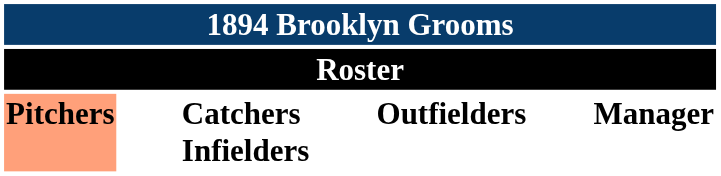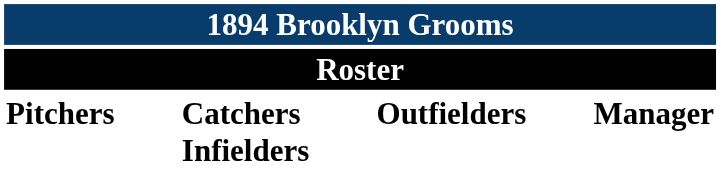(60, 113) lightsalmon background -> (60, 113) no background
